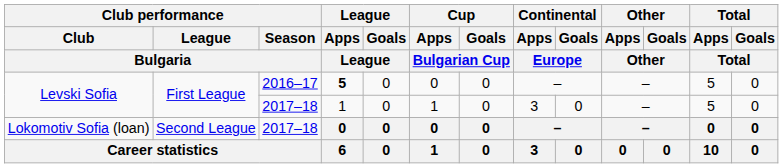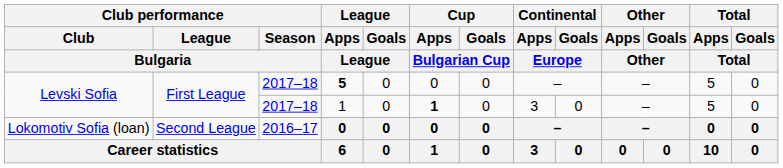(290, 83) 2016–17 -> (290, 83) 2017–18
(434, 106) normal -> (434, 106) bold
(290, 128) 2017–18 -> (290, 128) 2016–17
